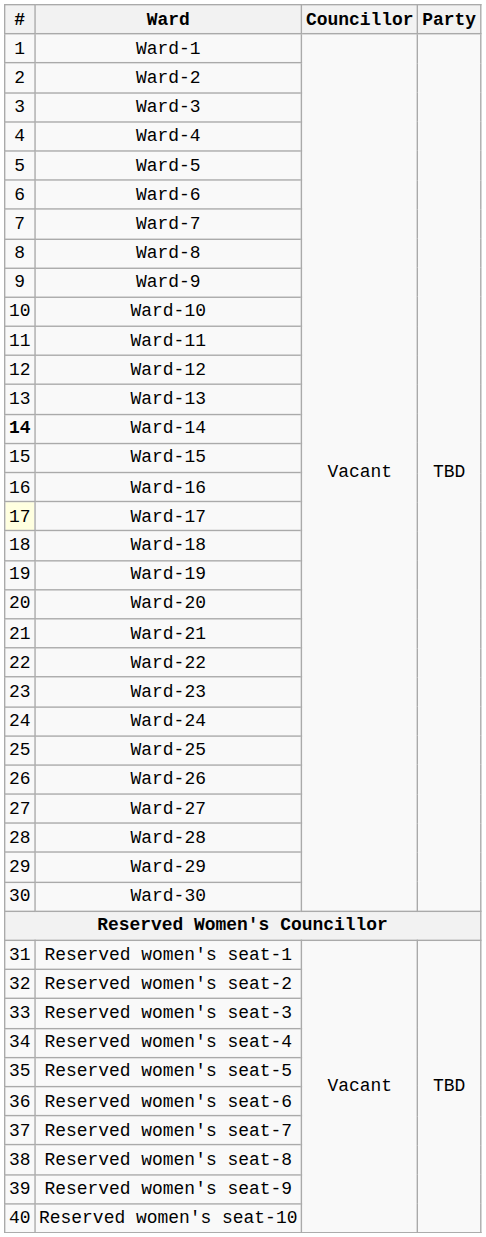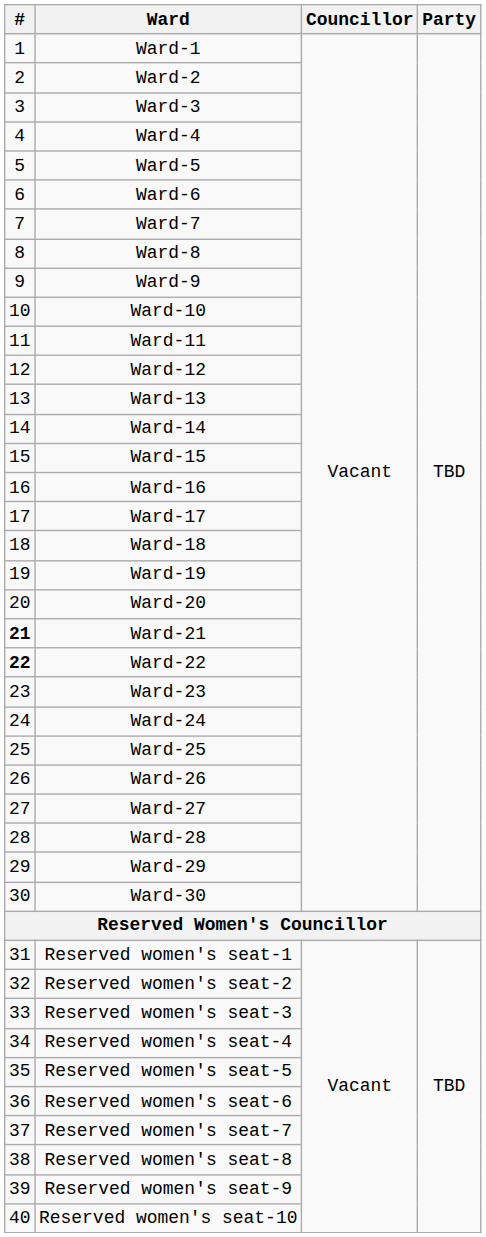(20, 429) bold -> (20, 429) normal
(20, 516) lightyellow background -> (20, 516) no background
(20, 633) normal -> (20, 633) bold
(20, 663) normal -> (20, 663) bold
